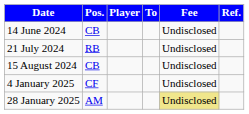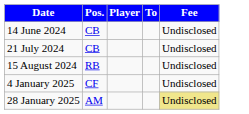- column: (231, 13)
(92, 48) RB -> (92, 48) CB
(92, 65) CB -> (92, 65) RB
